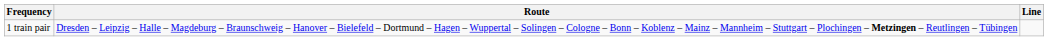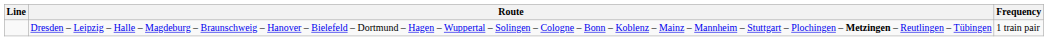columns swapped: (1032, 12) <-> (29, 12)
